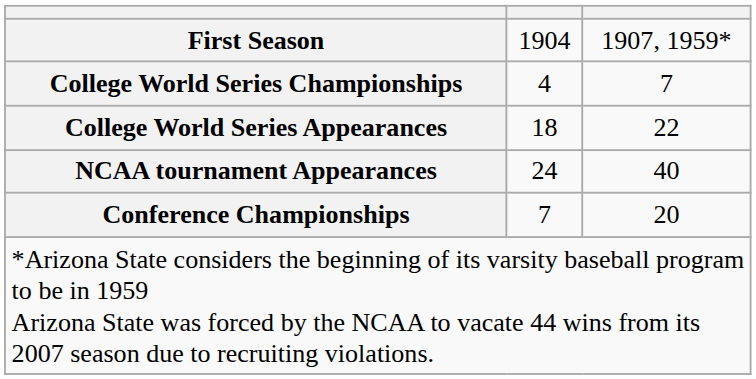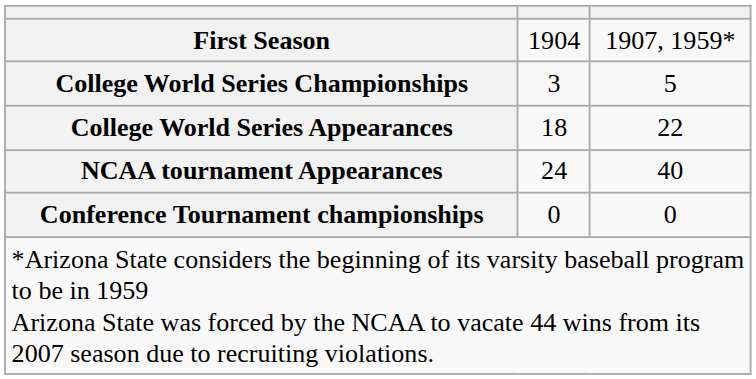(544, 83) 4 -> (554, 83) 3
(666, 83) 7 -> (670, 83) 5
- row: (256, 214)
+ row: (262, 214)
